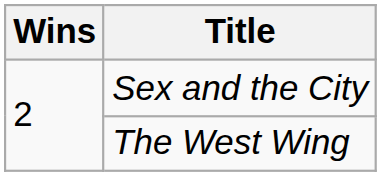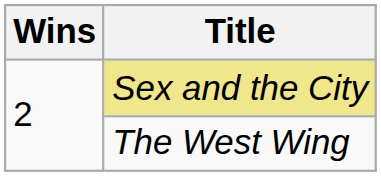(240, 87) no background -> (240, 87) khaki background
